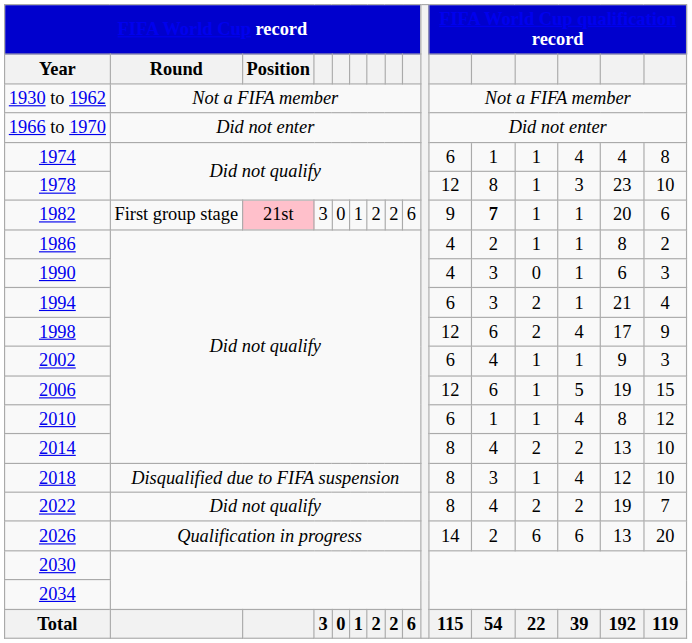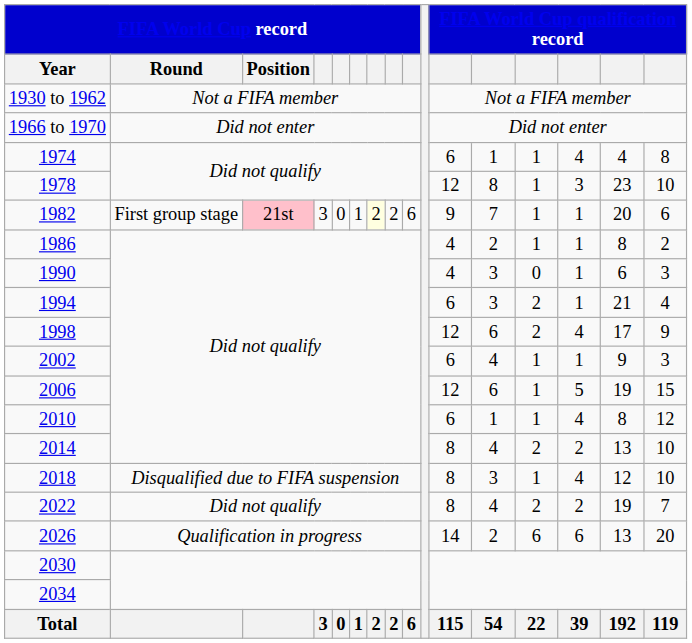(376, 214) no background -> (376, 214) lightyellow background
(493, 214) bold -> (493, 214) normal
